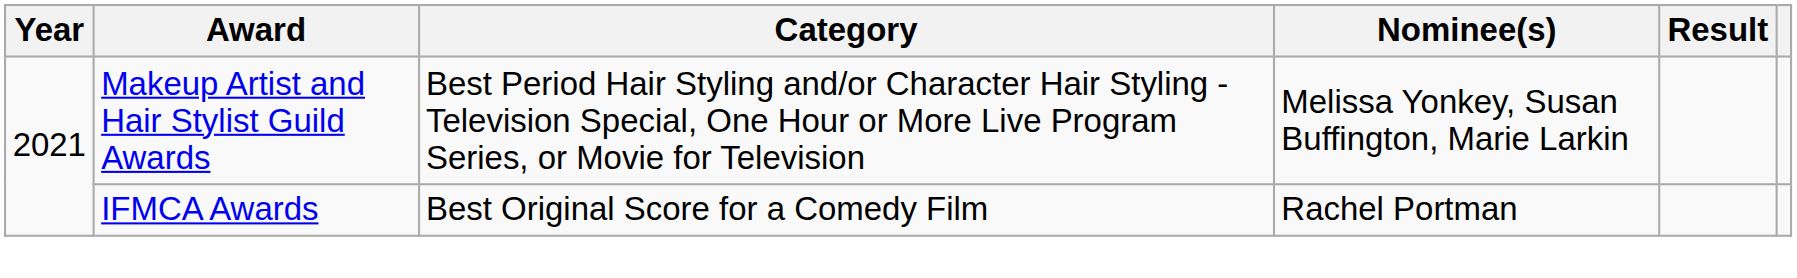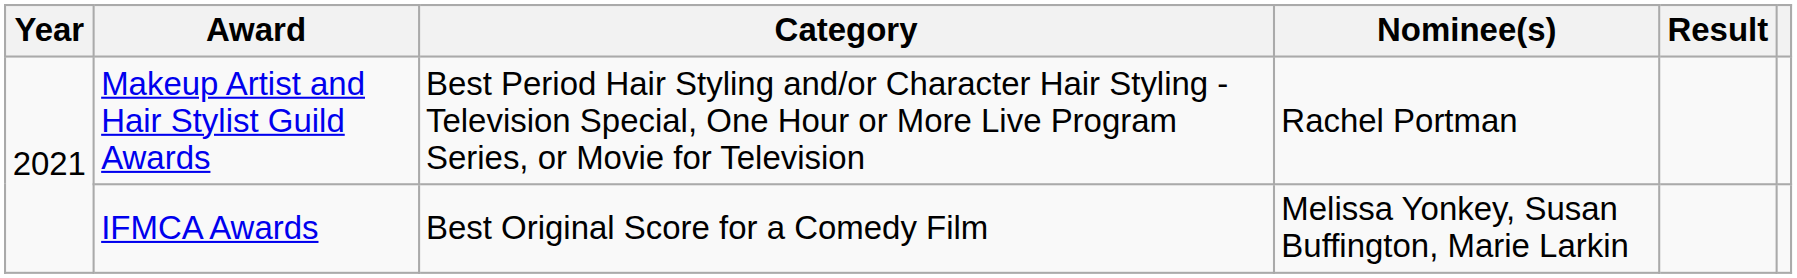(1455, 119) Melissa Yonkey, Susan Buffington, Marie Larkin -> (1399, 119) Rachel Portman
(1399, 209) Rachel Portman -> (1455, 227) Melissa Yonkey, Susan Buffington, Marie Larkin
